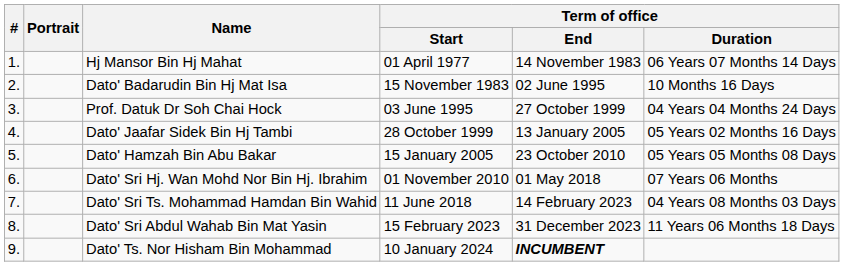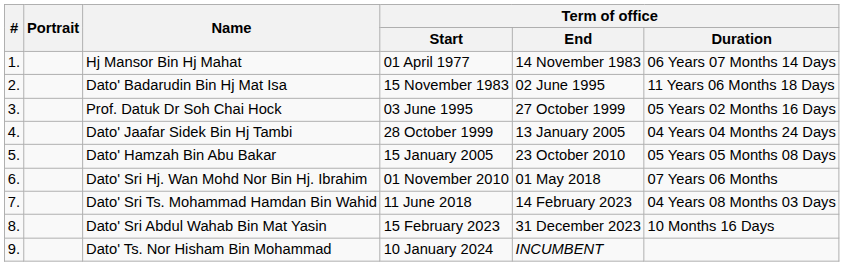(711, 86) 10 Months 16 Days -> (741, 86) 11 Years 06 Months 18 Days
(742, 109) 04 Years 04 Months 24 Days -> (742, 109) 05 Years 02 Months 16 Days
(742, 132) 05 Years 02 Months 16 Days -> (742, 132) 04 Years 04 Months 24 Days
(741, 226) 11 Years 06 Months 18 Days -> (711, 226) 10 Months 16 Days
(560, 249) bold -> (559, 249) normal
